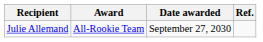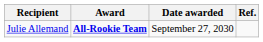(109, 28) normal -> (110, 28) bold
